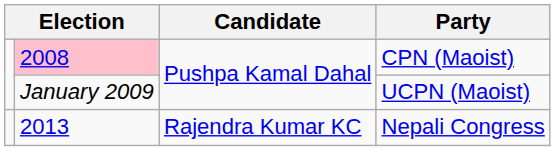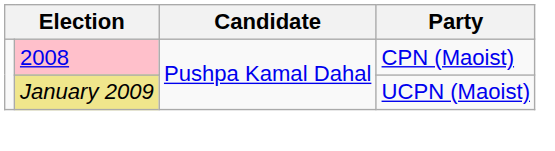(87, 92) no background -> (87, 92) khaki background
- row: (463, 127)
